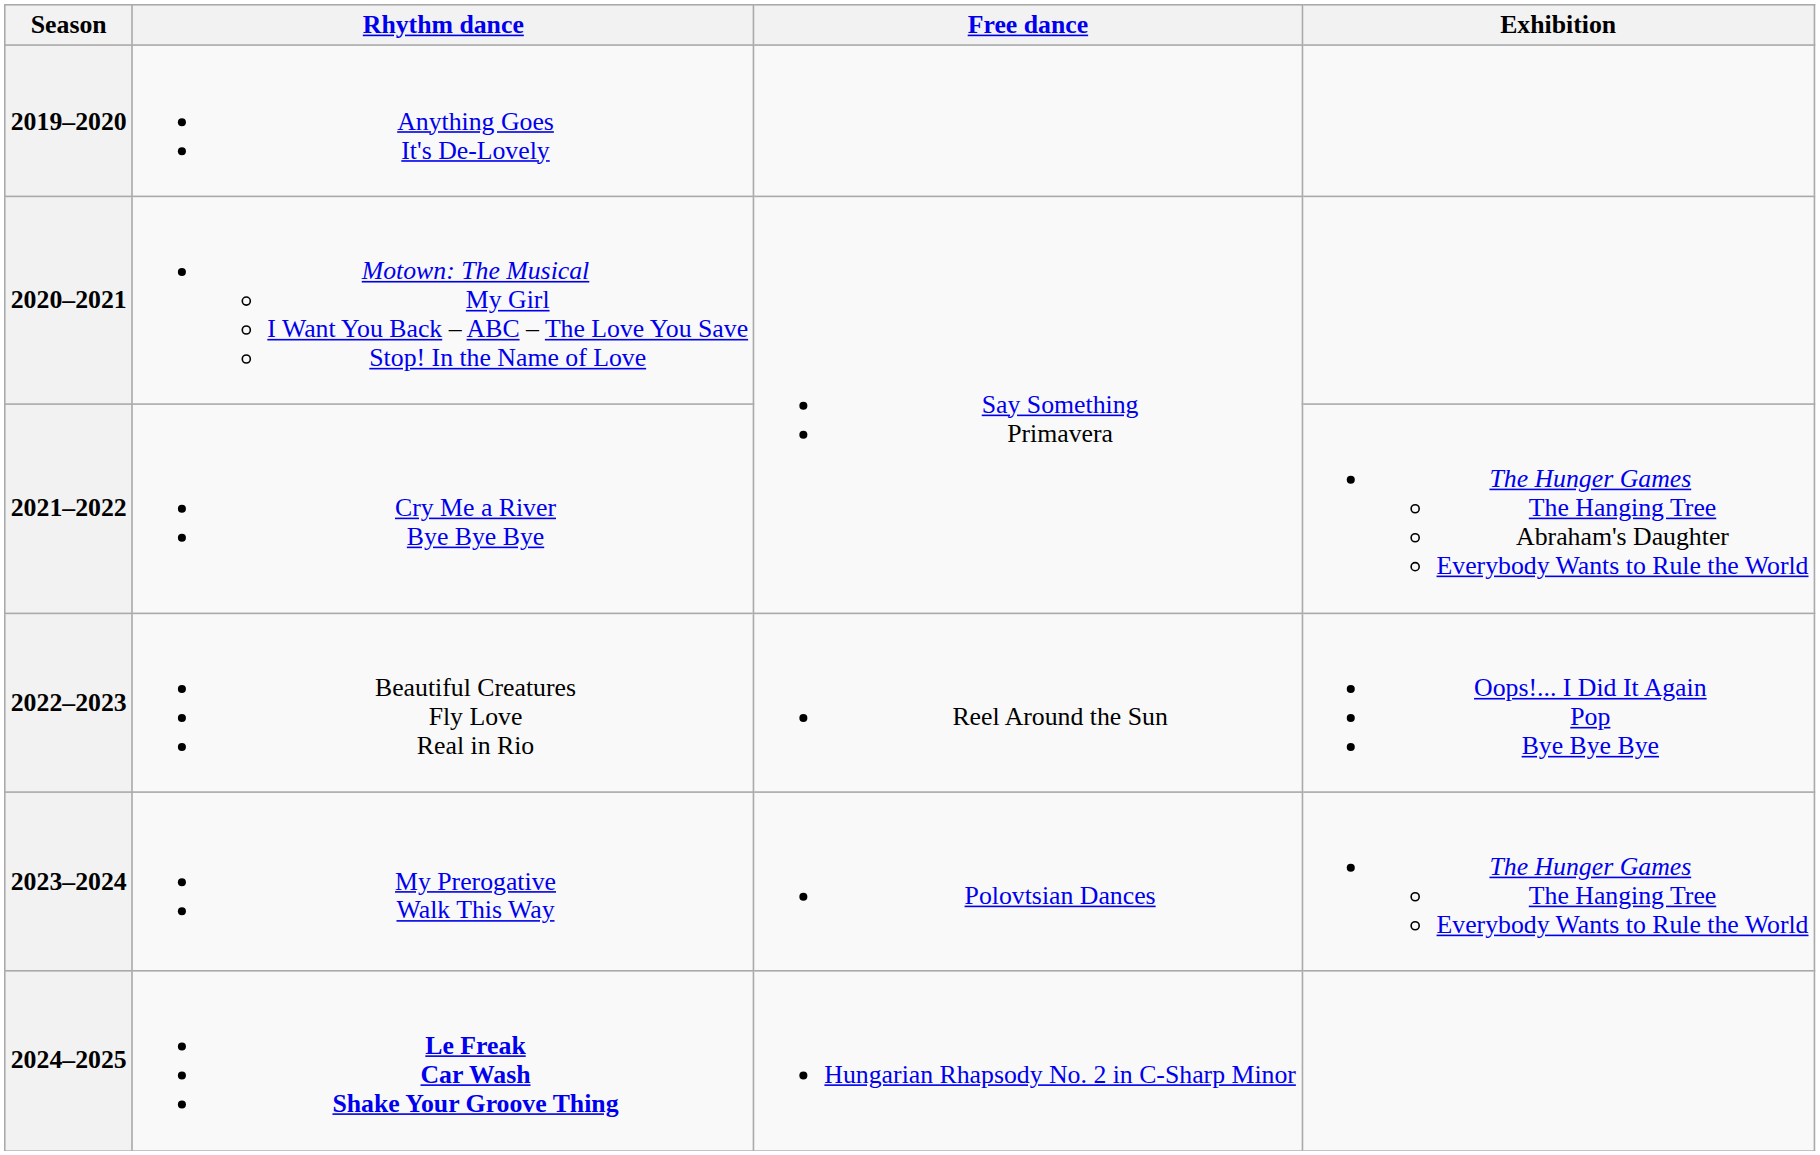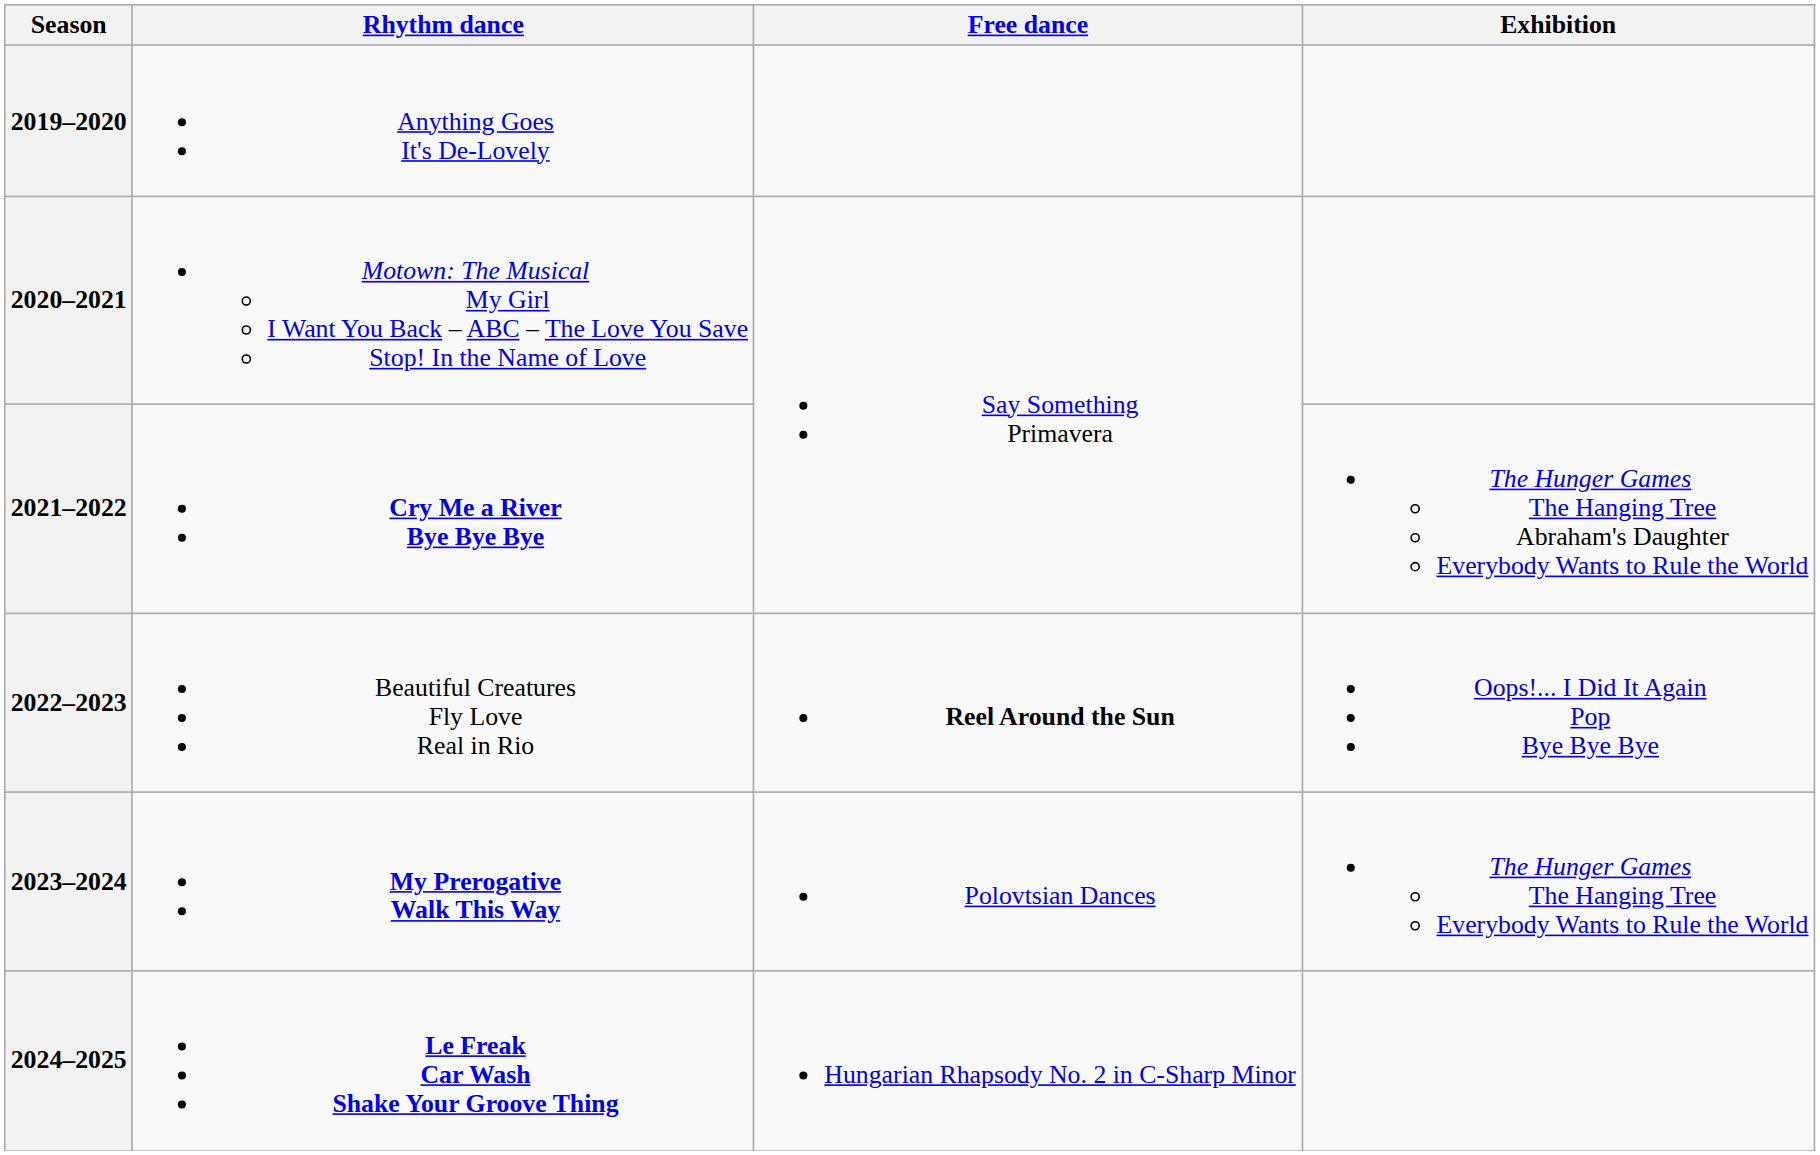(443, 523) normal -> (443, 523) bold
(1028, 717) normal -> (1028, 717) bold
(443, 896) normal -> (443, 896) bold
